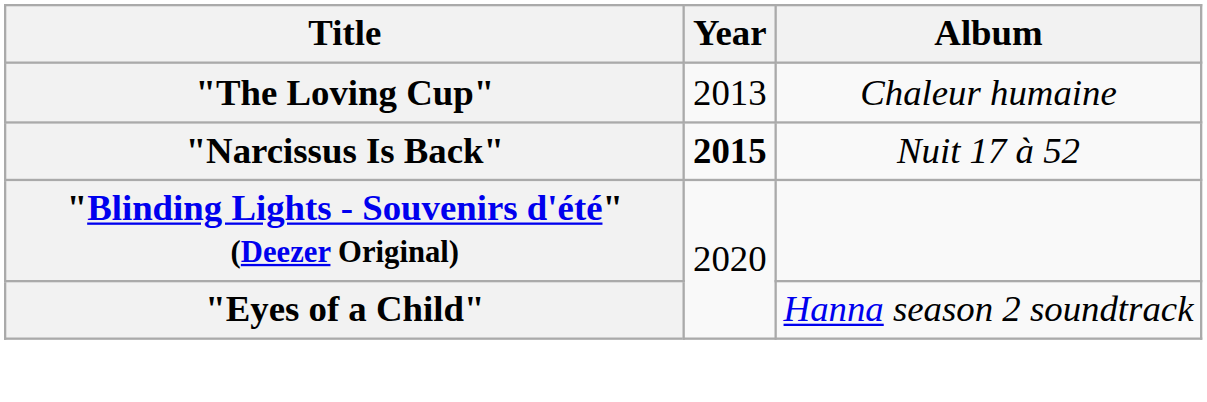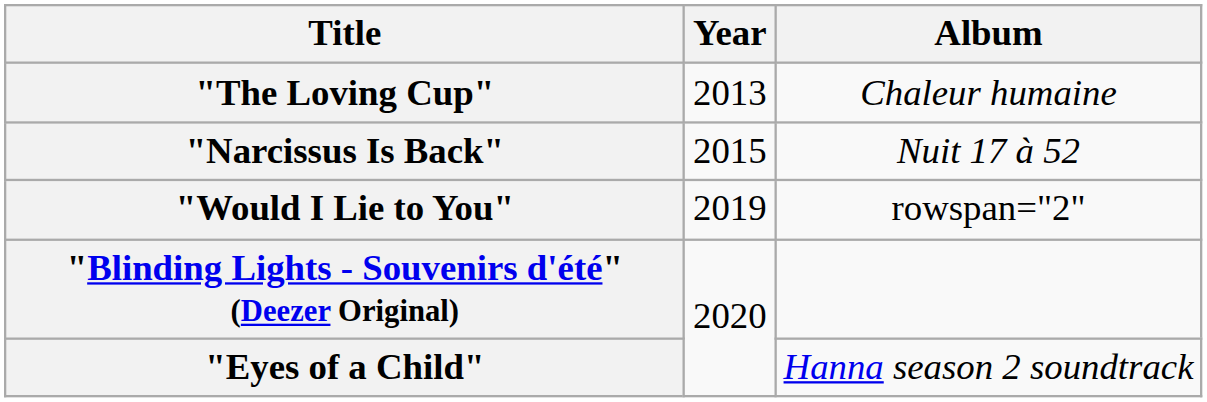(730, 150) bold -> (730, 150) normal
+ row: (345, 208)
